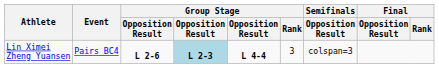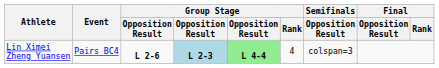(254, 57) no background -> (254, 57) lightgreen background
(292, 52) 3 -> (292, 52) 4
